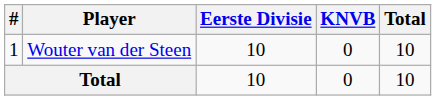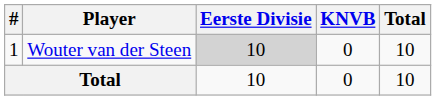(256, 49) no background -> (256, 49) lightgrey background
